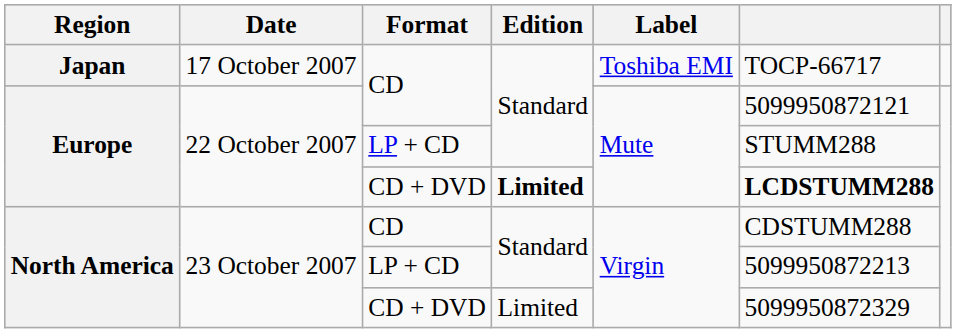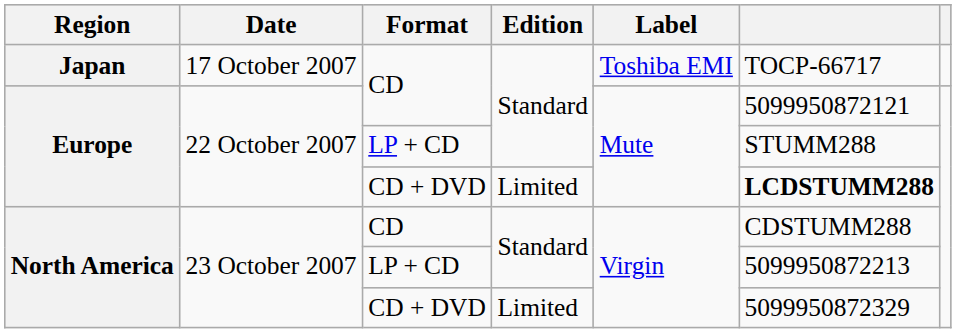(541, 186) bold -> (538, 186) normal
